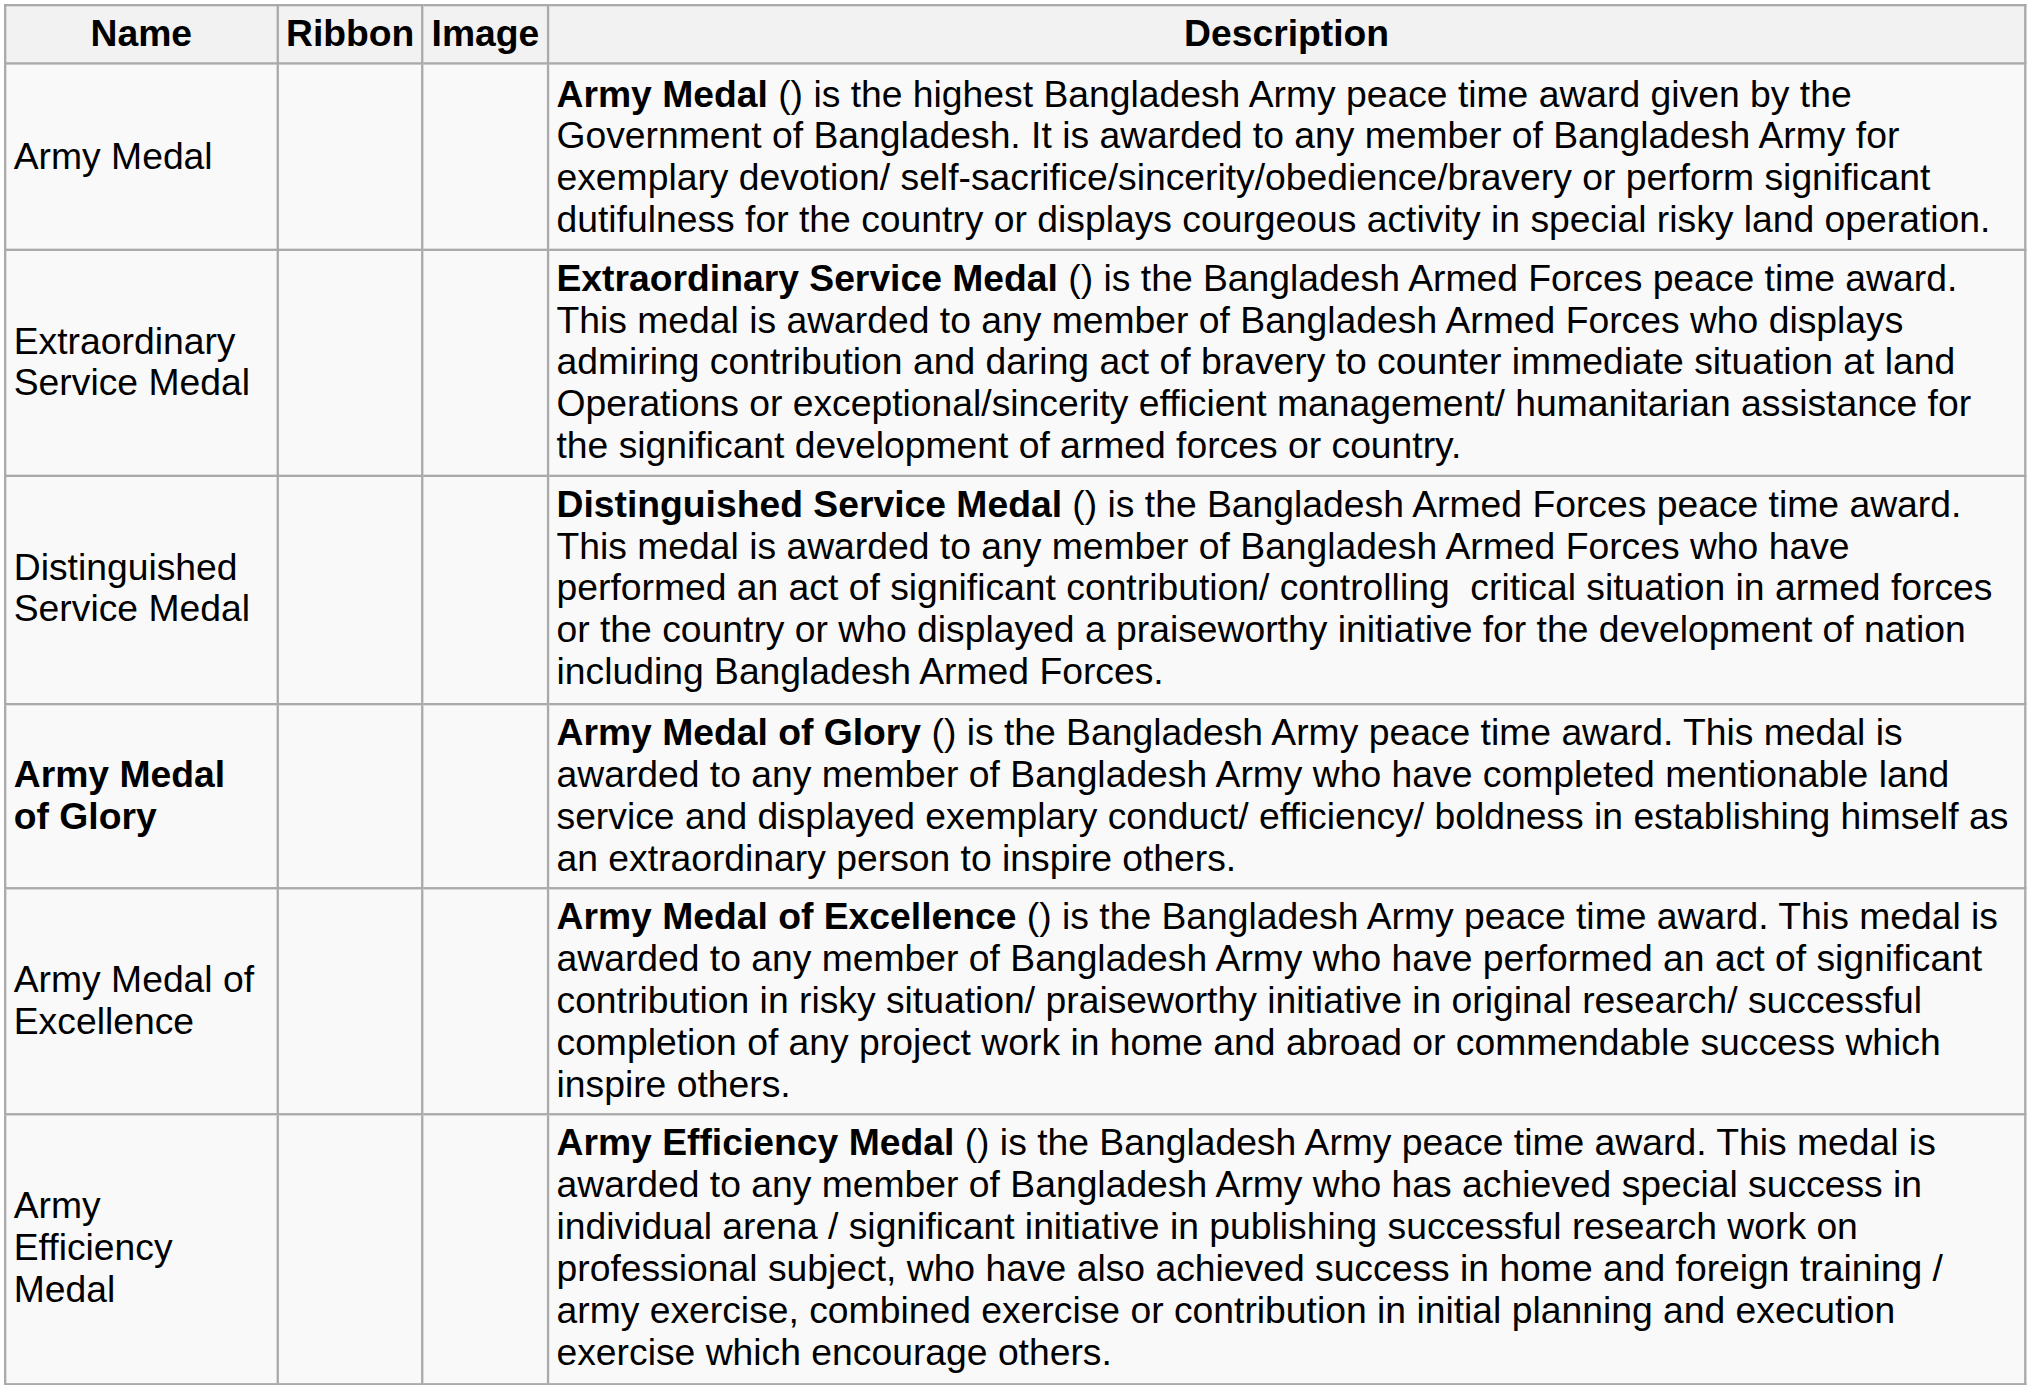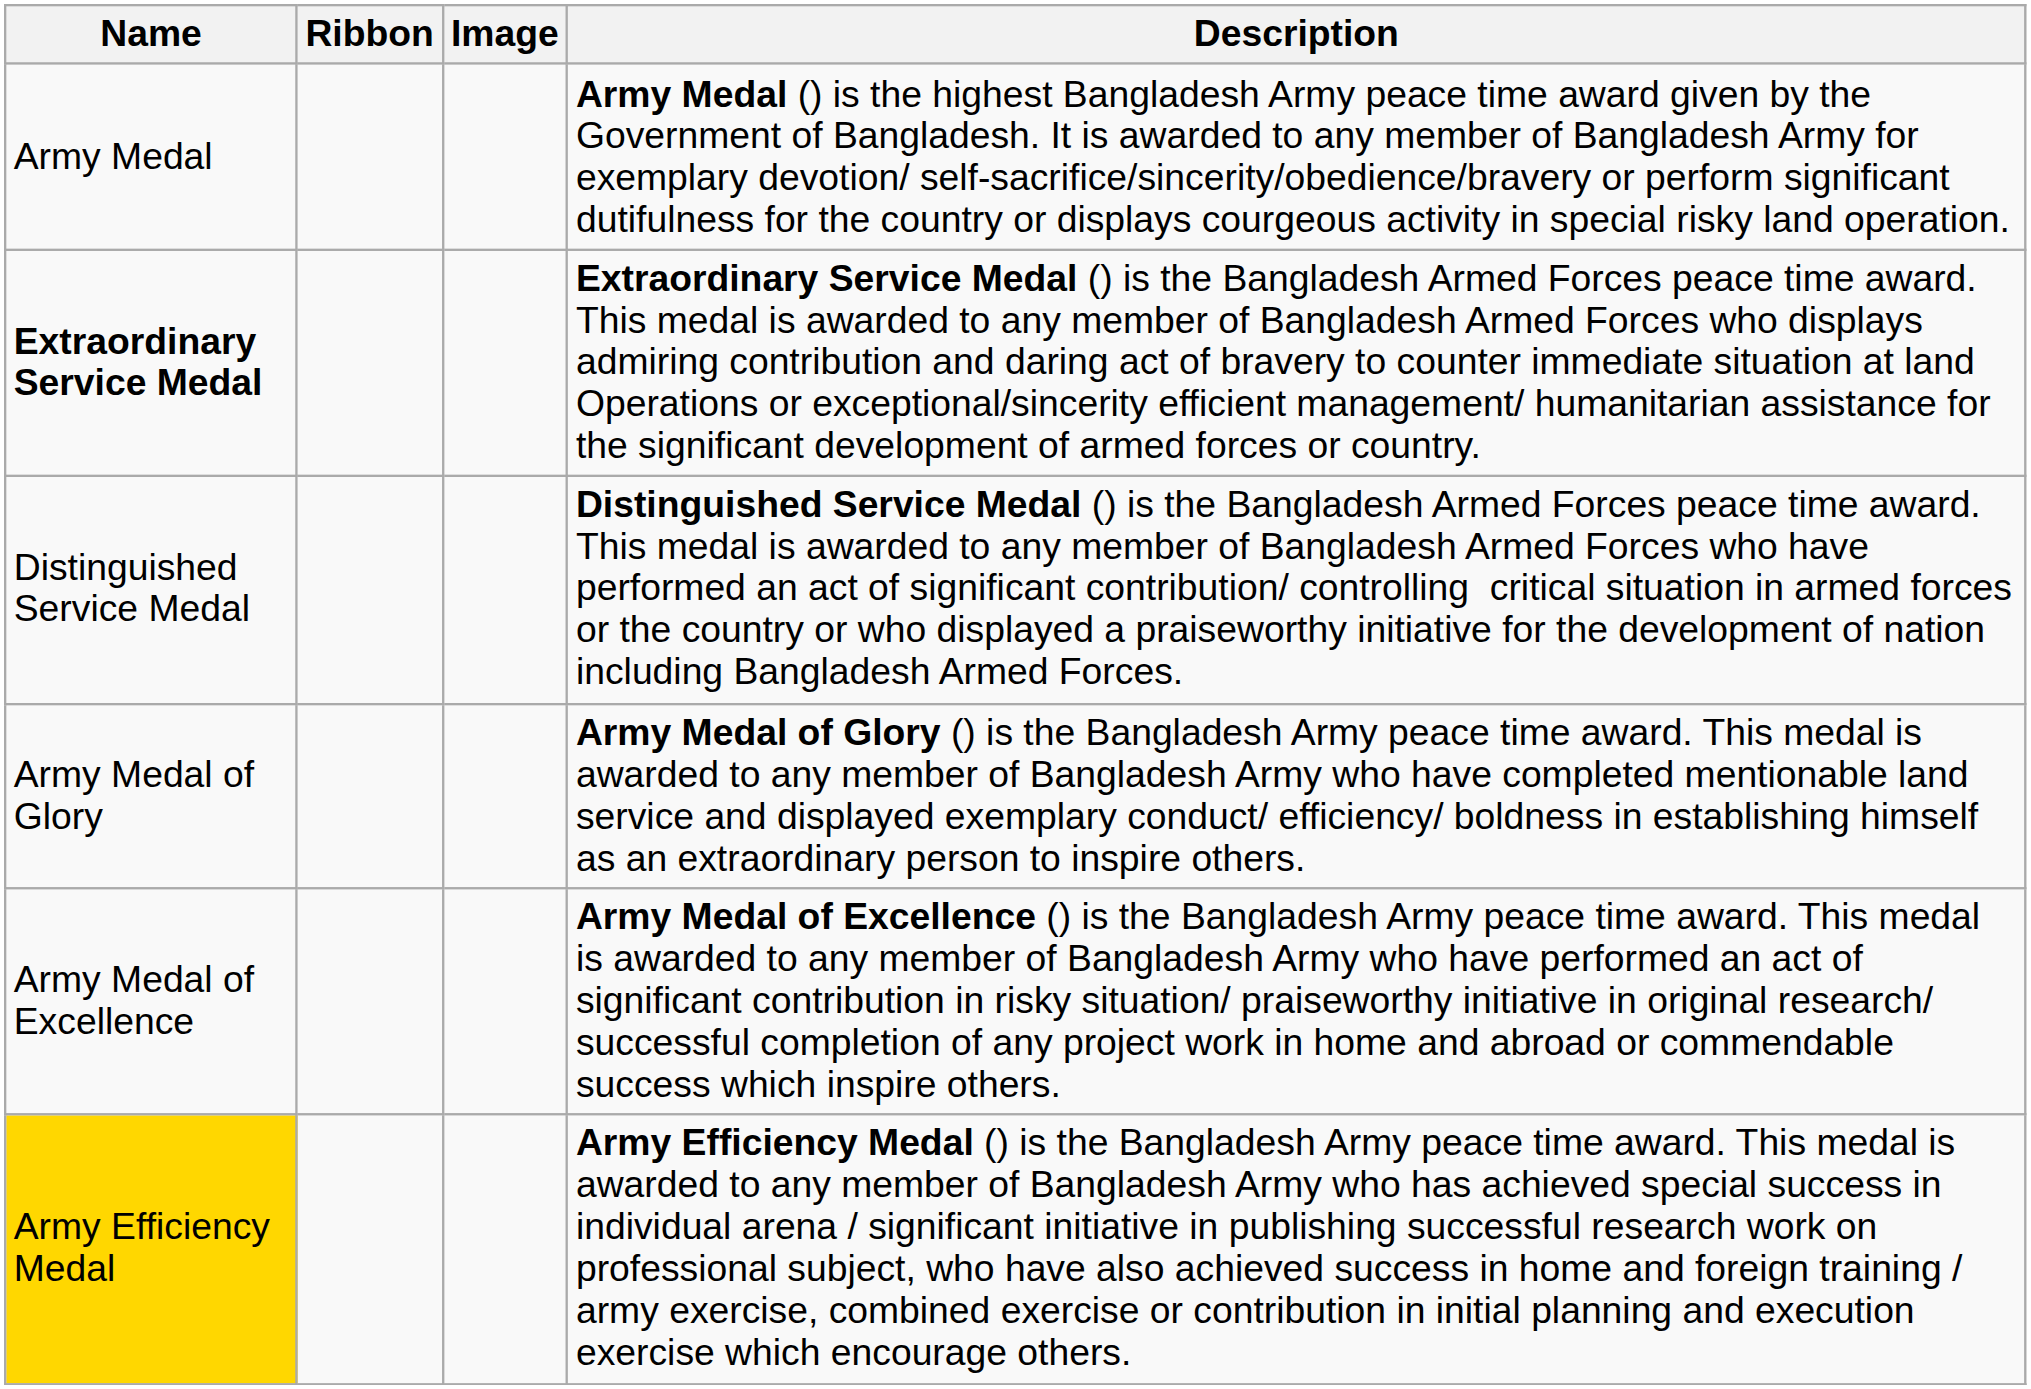(132, 362) normal -> (138, 362) bold
(119, 794) bold -> (134, 794) normal
(93, 1248) no background -> (142, 1248) gold background
